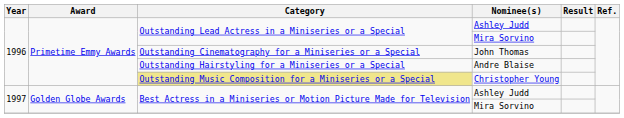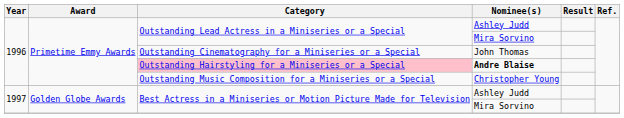(272, 65) no background -> (272, 65) pink background
(504, 65) normal -> (504, 65) bold
(287, 79) khaki background -> (287, 79) no background
